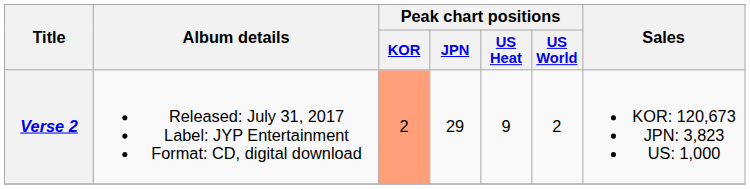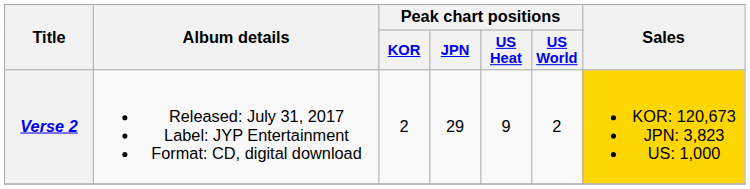(404, 126) lightsalmon background -> (404, 126) no background
(664, 136) no background -> (664, 136) gold background
